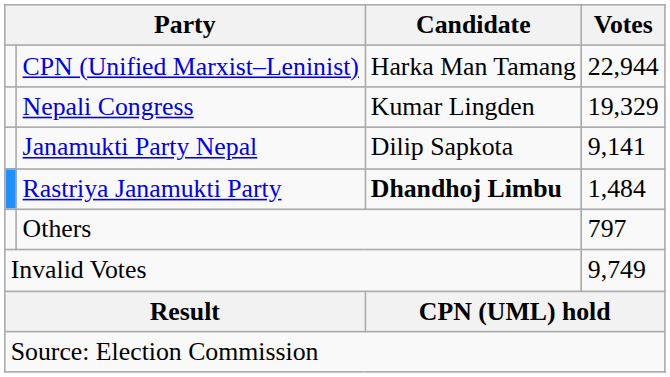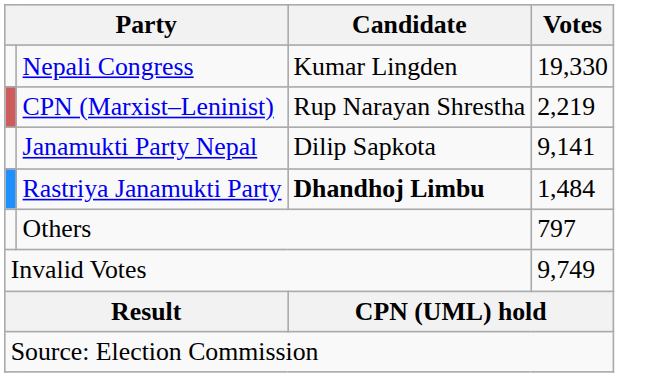- row: (191, 65)
(623, 106) 19,329 -> (573, 65) 19,330
+ row: (148, 106)
